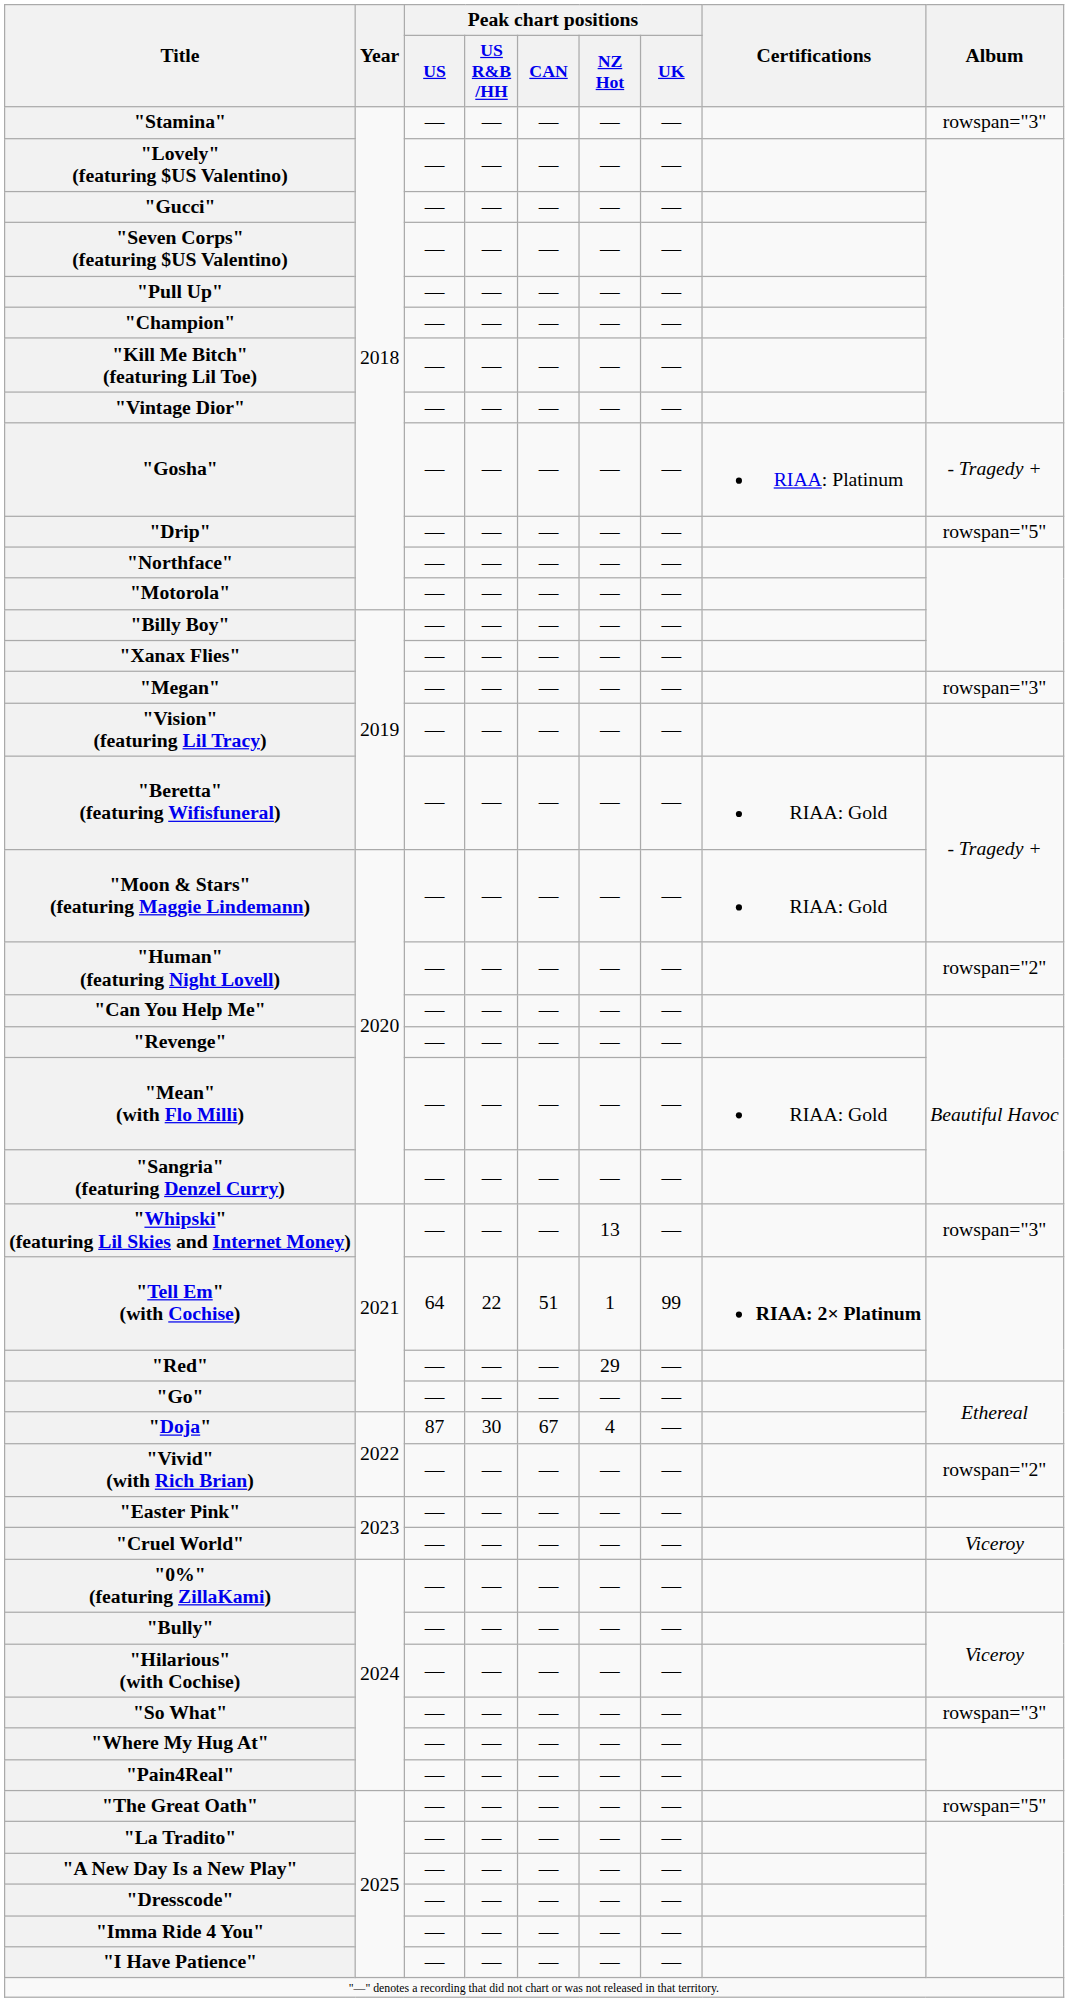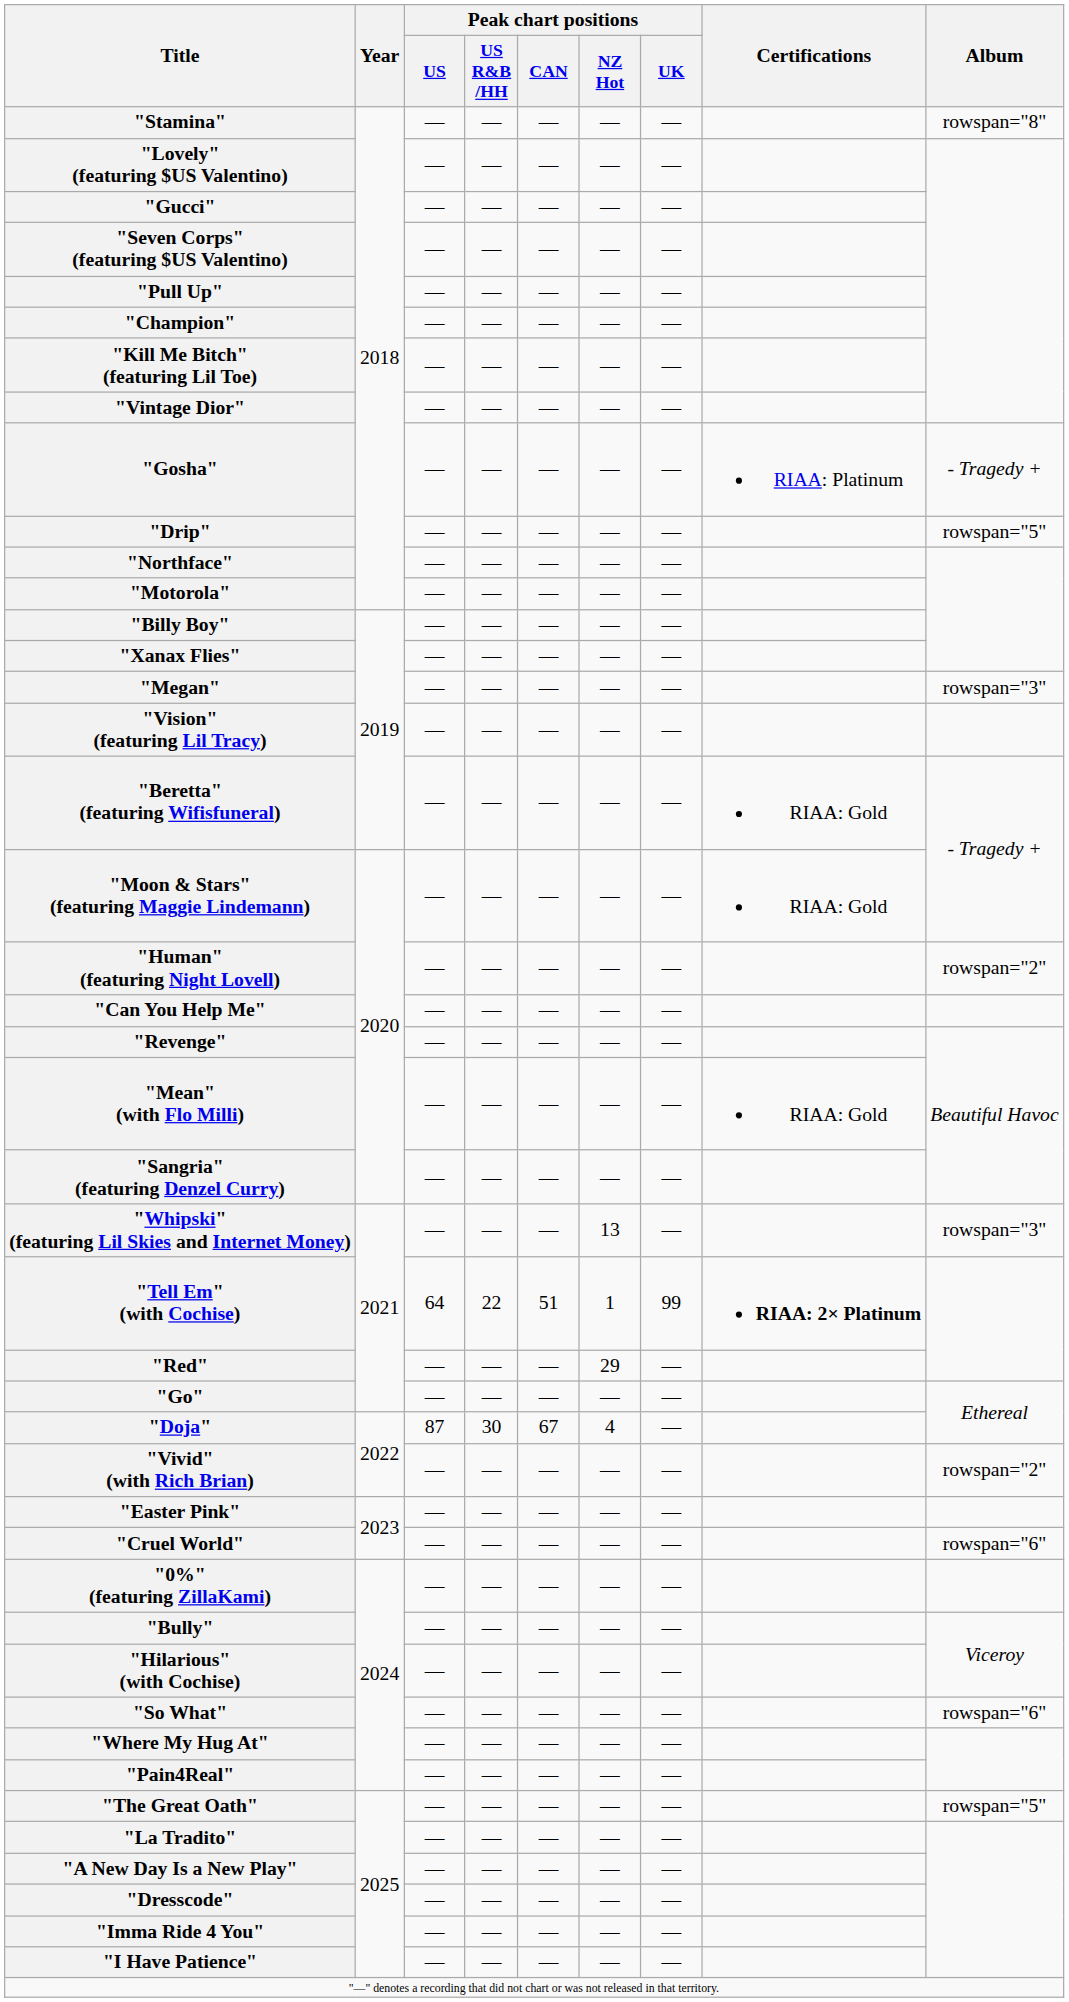(994, 122) rowspan="3" -> (994, 122) rowspan="8"
(994, 1543) Viceroy -> (994, 1543) rowspan="6"
(994, 1712) rowspan="3" -> (994, 1712) rowspan="6"
